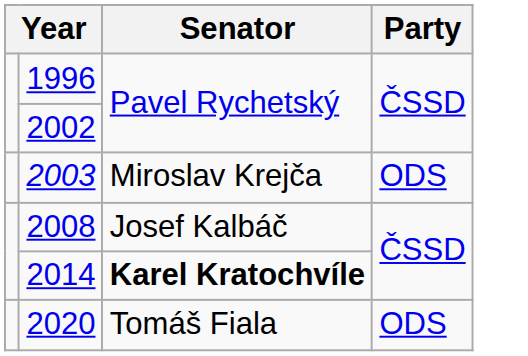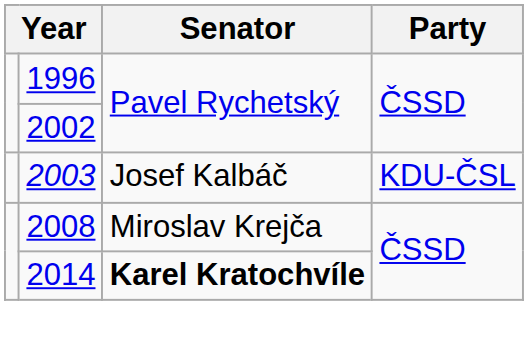(216, 176) Miroslav Krejča -> (199, 176) Josef Kalbáč
(413, 176) ODS -> (448, 176) KDU-ČSL
(199, 226) Josef Kalbáč -> (216, 226) Miroslav Krejča
- row: (61, 324)
